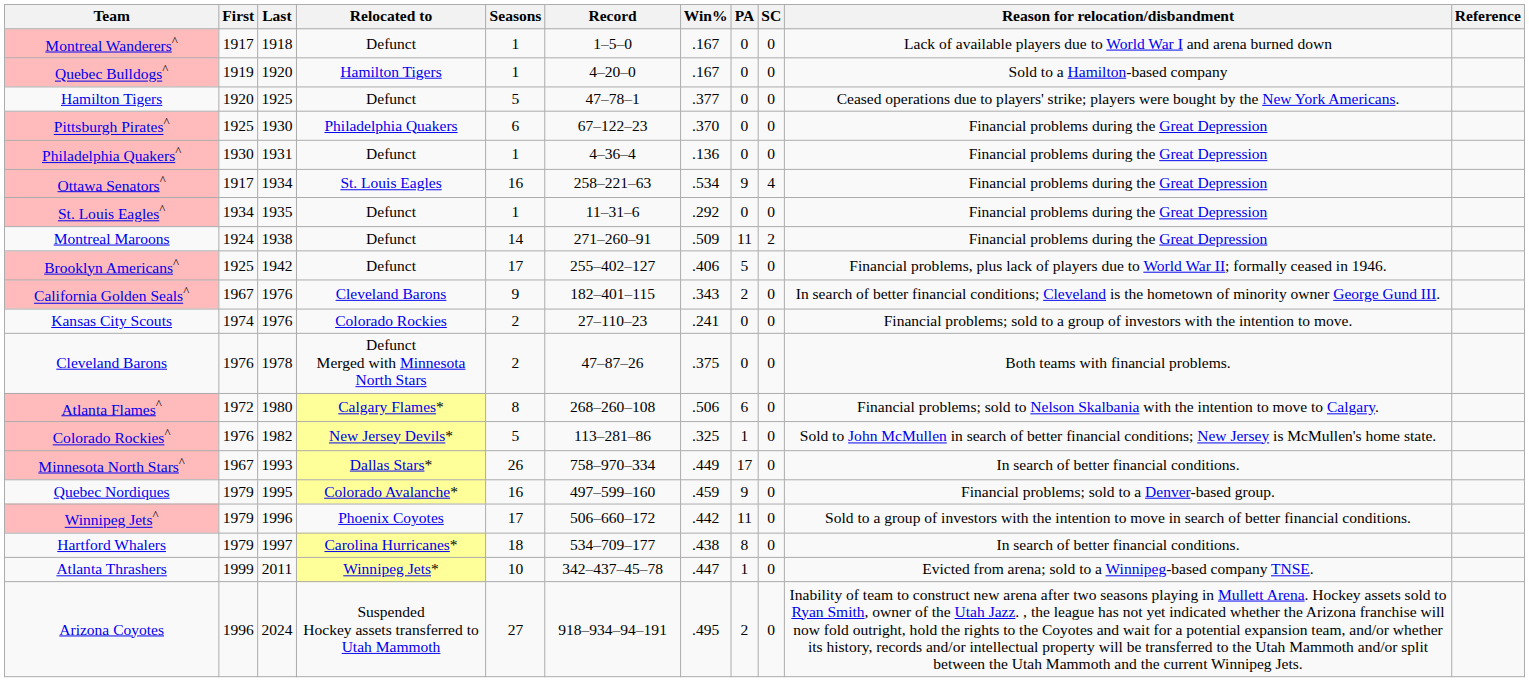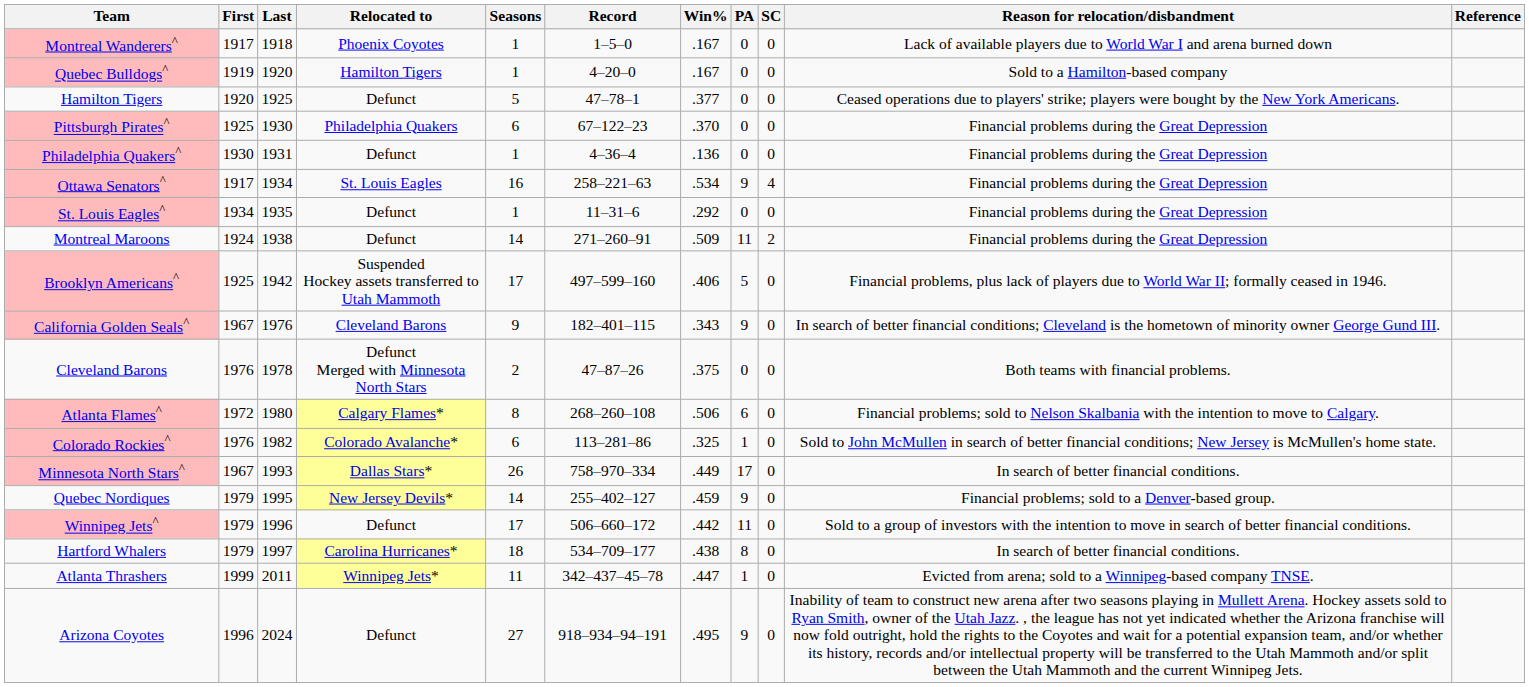(391, 43) Defunct -> (391, 43) Phoenix Coyotes
(391, 265) Defunct -> (391, 280) Suspended Hockey assets transferred to Utah Mammoth
(613, 265) 255–402–127 -> (613, 280) 497–599–160
(744, 294) 2 -> (744, 325) 9
- row: (112, 321)
(391, 436) New Jersey Devils* -> (391, 442) Colorado Avalanche*
(515, 436) 5 -> (515, 442) 6
(391, 491) Colorado Avalanche* -> (391, 497) New Jersey Devils*
(515, 491) 16 -> (515, 497) 14
(613, 491) 497–599–160 -> (613, 497) 255–402–127
(391, 518) Phoenix Coyotes -> (391, 524) Defunct
(515, 569) 10 -> (515, 575) 11
(391, 629) Suspended Hockey assets transferred to Utah Mammoth -> (391, 635) Defunct
(744, 629) 2 -> (744, 635) 9
